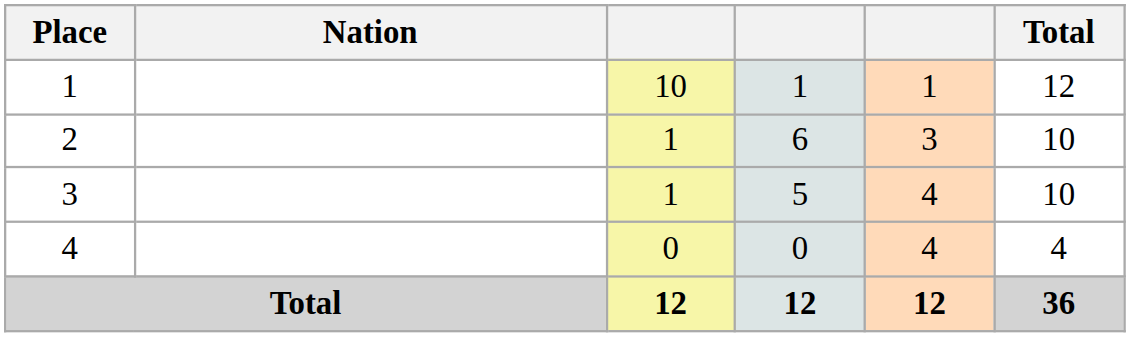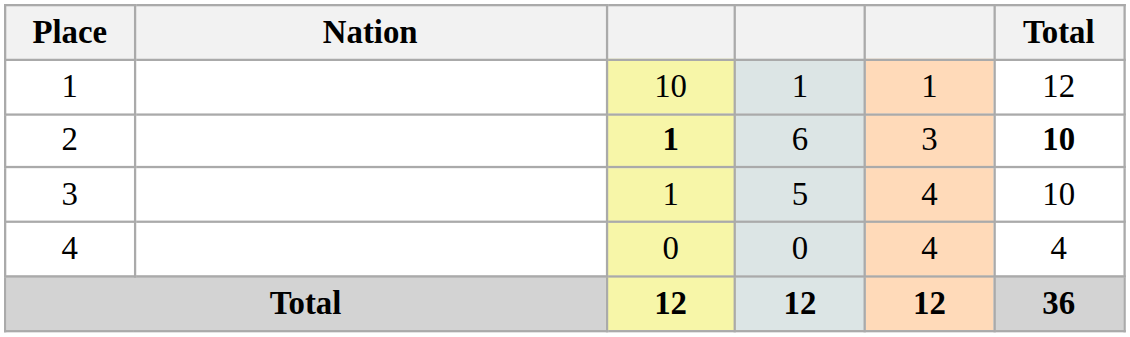(671, 140) normal -> (671, 140) bold
(1059, 140) normal -> (1059, 140) bold
